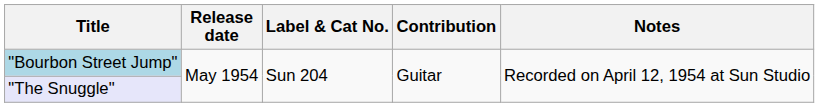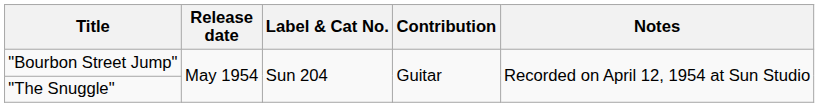(93, 62) lightblue background -> (93, 62) no background
(61, 89) lavender background -> (61, 89) no background
